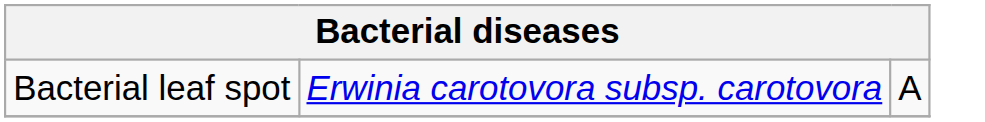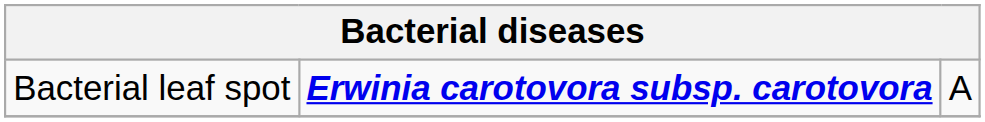(594, 87) normal -> (620, 87) bold
